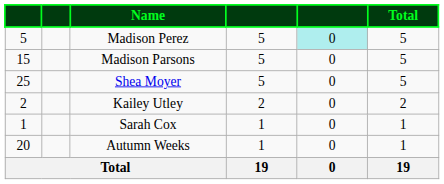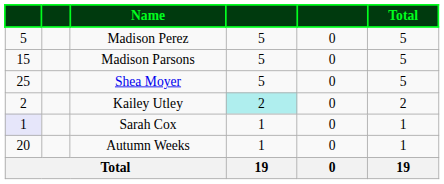(332, 38) paleturquoise background -> (332, 38) no background
(261, 103) no background -> (261, 103) paleturquoise background
(23, 124) no background -> (23, 124) lavender background
